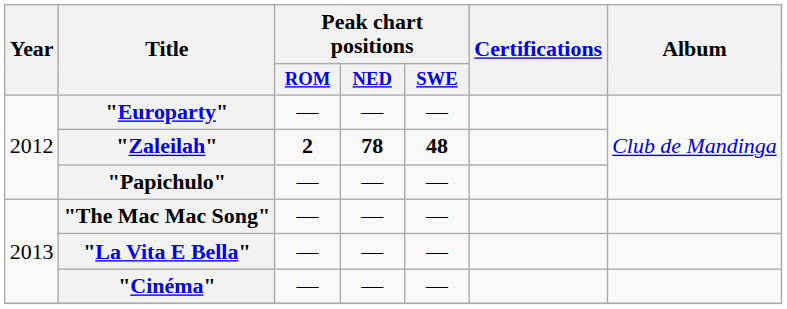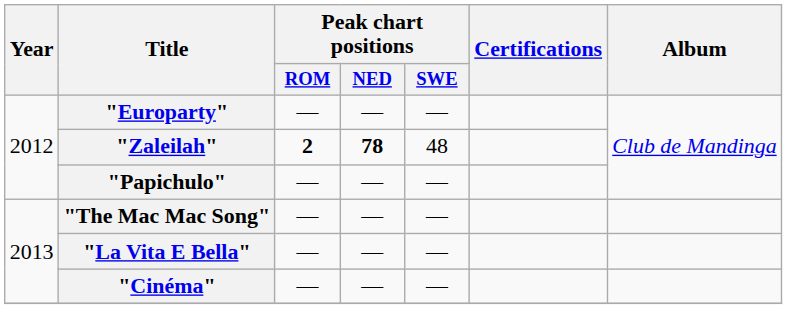(437, 146) bold -> (437, 146) normal
